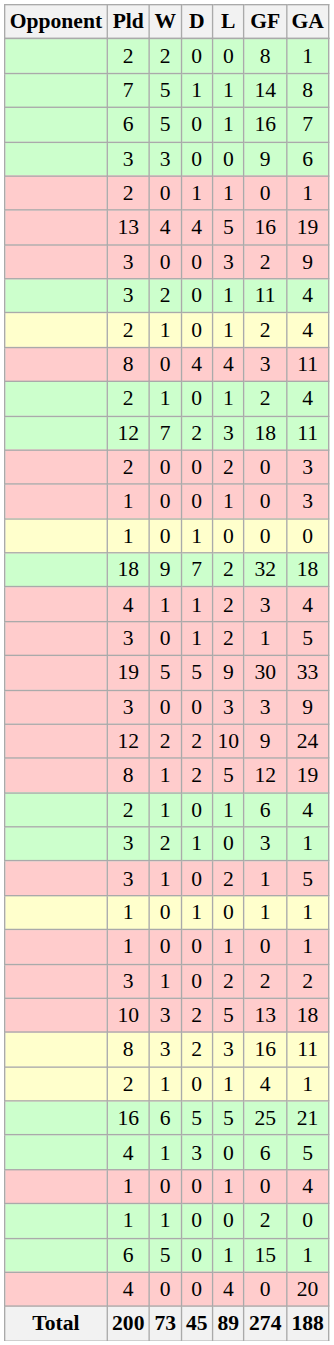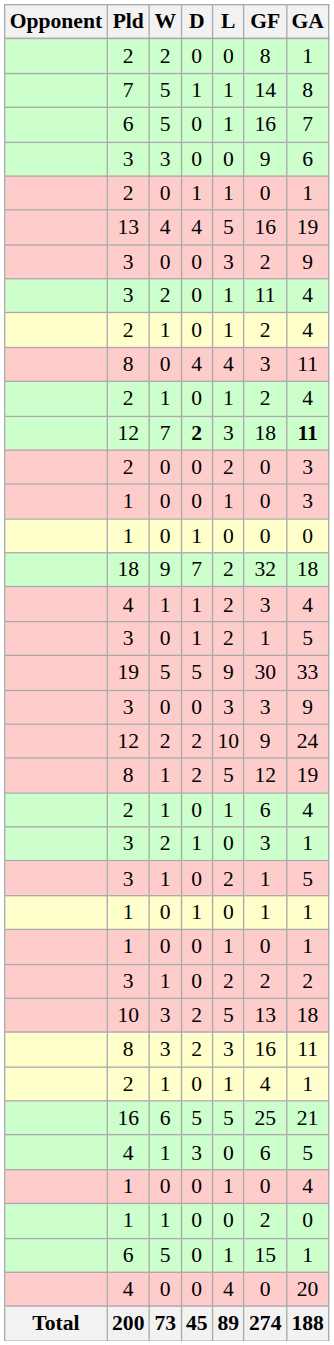(197, 432) normal -> (197, 432) bold
(308, 432) normal -> (308, 432) bold
